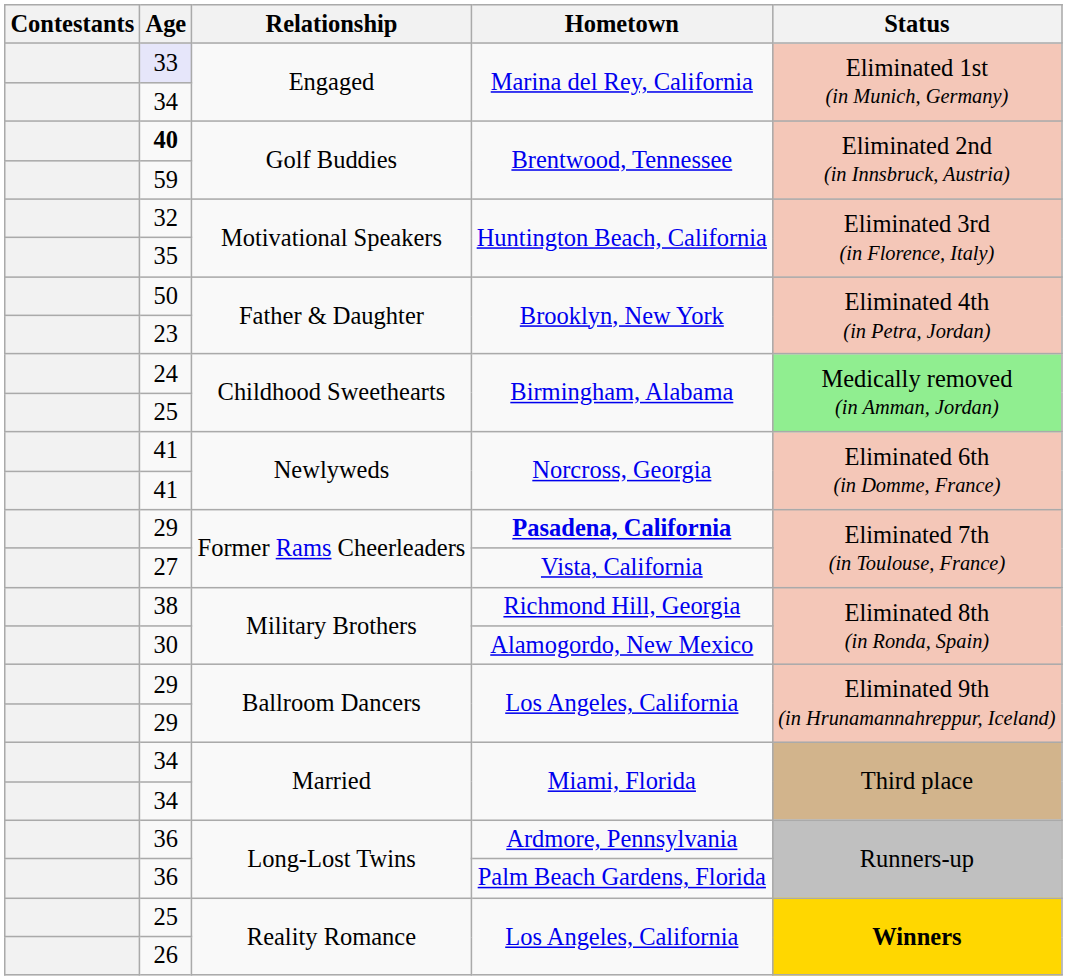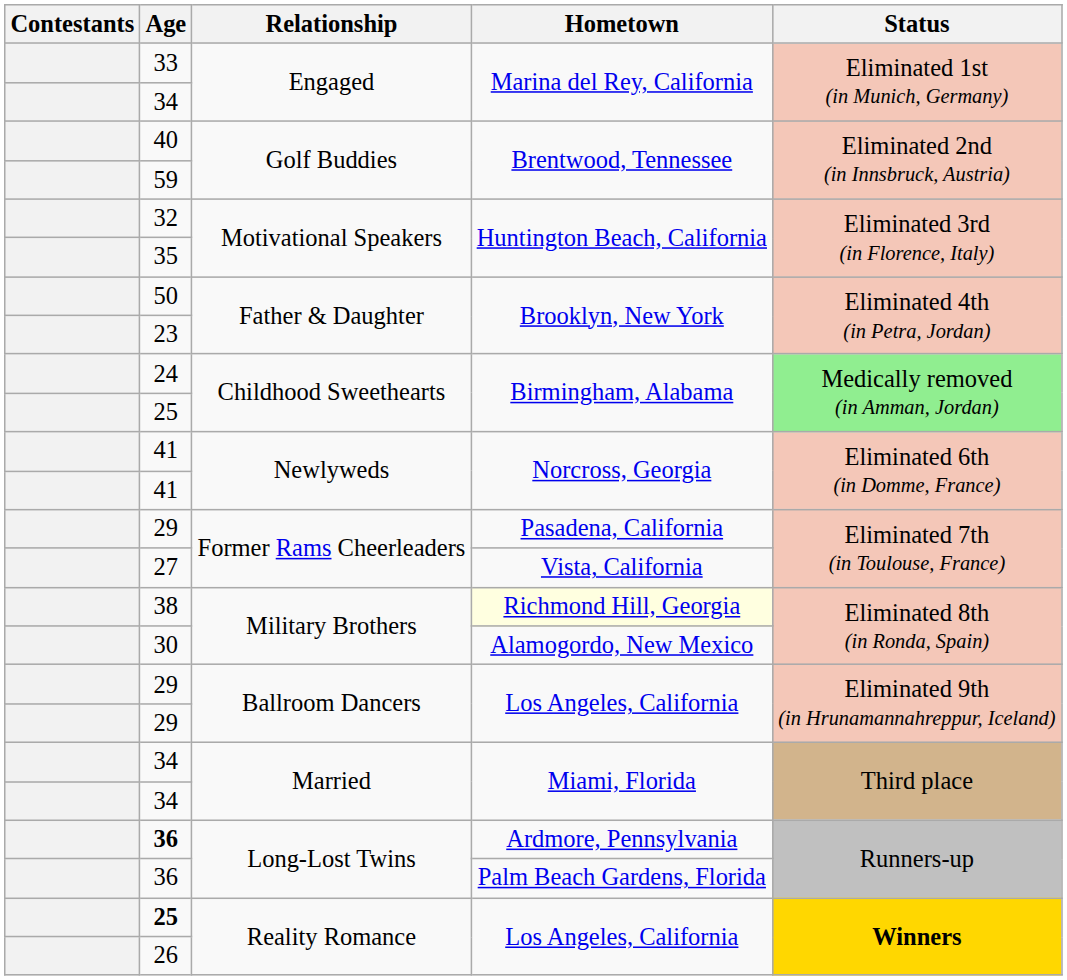(166, 62) lavender background -> (166, 62) no background
(166, 140) bold -> (166, 140) normal
(622, 528) bold -> (622, 528) normal
(622, 606) no background -> (622, 606) lightyellow background
(166, 839) normal -> (166, 839) bold
(166, 916) normal -> (166, 916) bold
